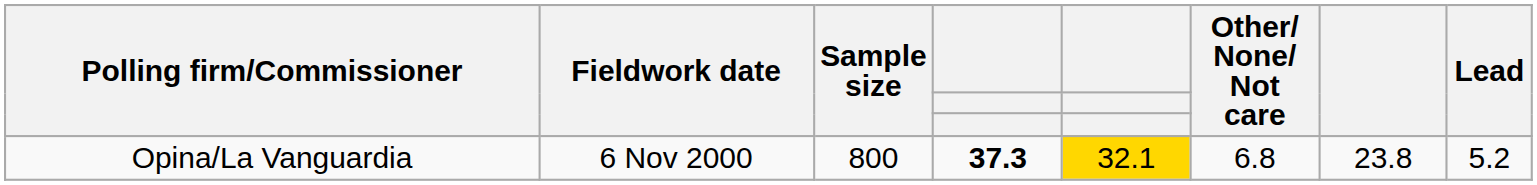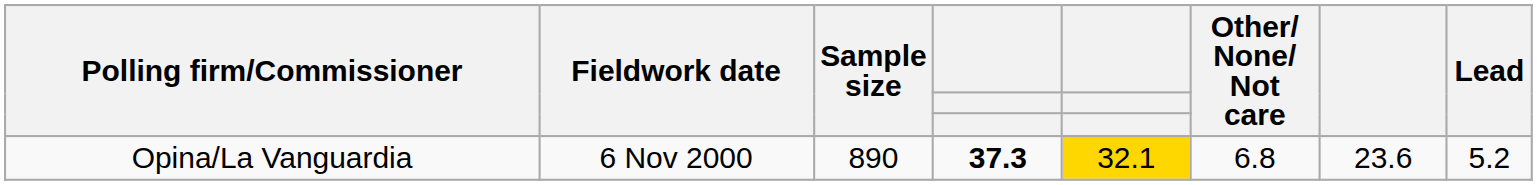(873, 158) 800 -> (873, 158) 890
(1383, 158) 23.8 -> (1383, 158) 23.6
